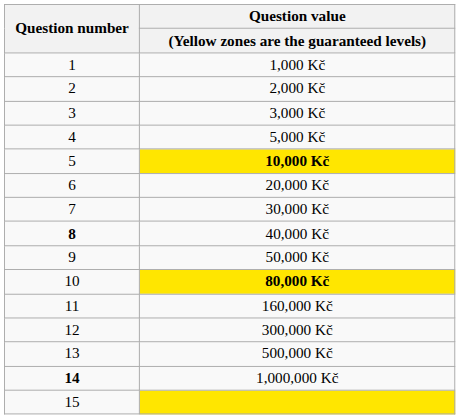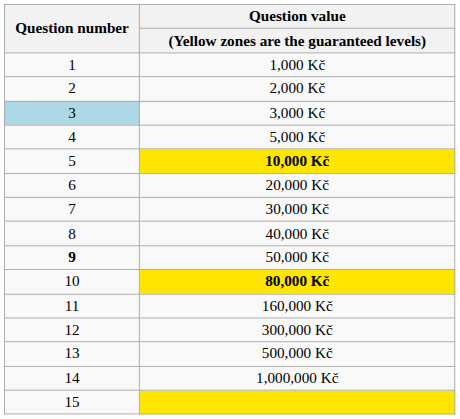(72, 112) no background -> (72, 112) lightblue background
(72, 233) bold -> (72, 233) normal
(72, 257) normal -> (72, 257) bold
(72, 378) bold -> (72, 378) normal
